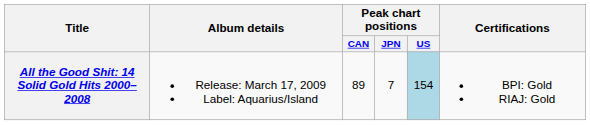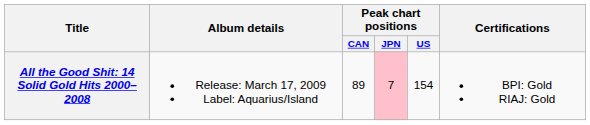(391, 85) no background -> (391, 85) pink background
(423, 85) lightblue background -> (423, 85) no background
